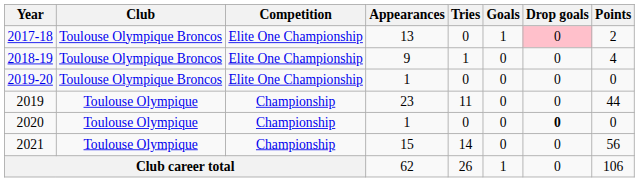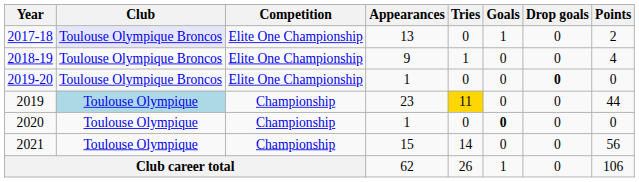(141, 36) no background -> (141, 36) lavender background
(557, 36) pink background -> (557, 36) no background
(557, 79) normal -> (557, 79) bold
(141, 101) no background -> (141, 101) lightblue background
(466, 101) no background -> (466, 101) gold background
(503, 123) normal -> (503, 123) bold
(557, 123) bold -> (557, 123) normal
